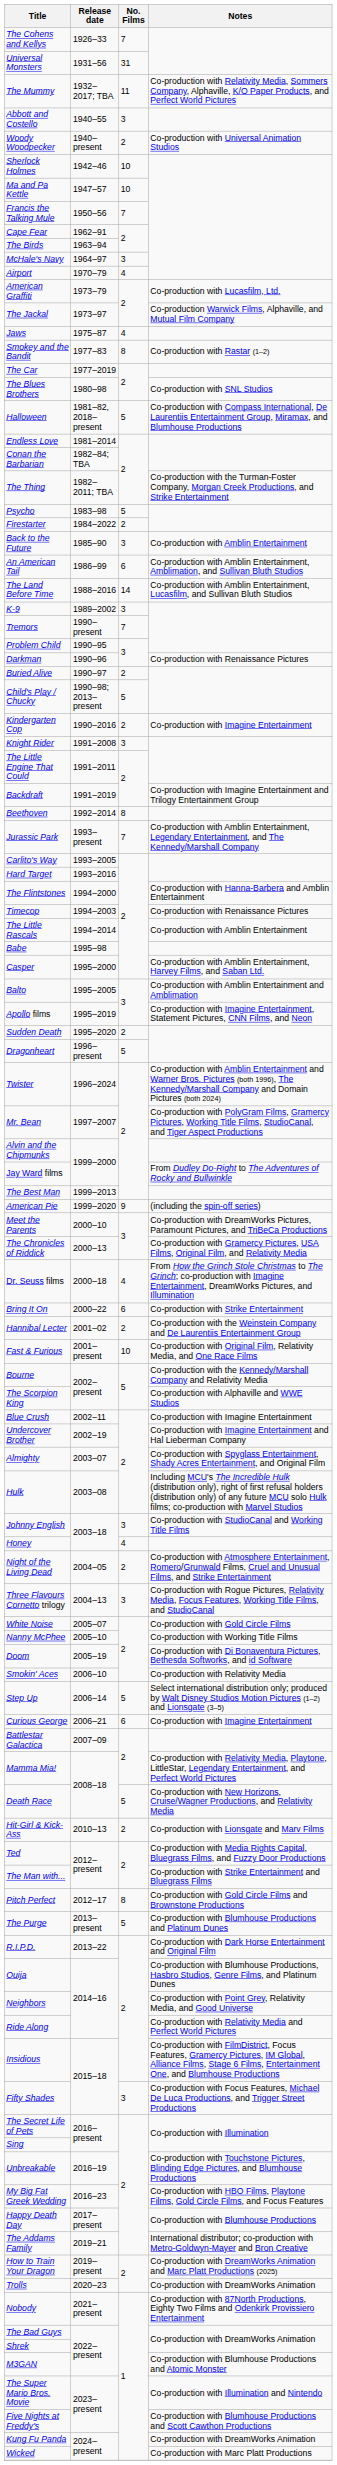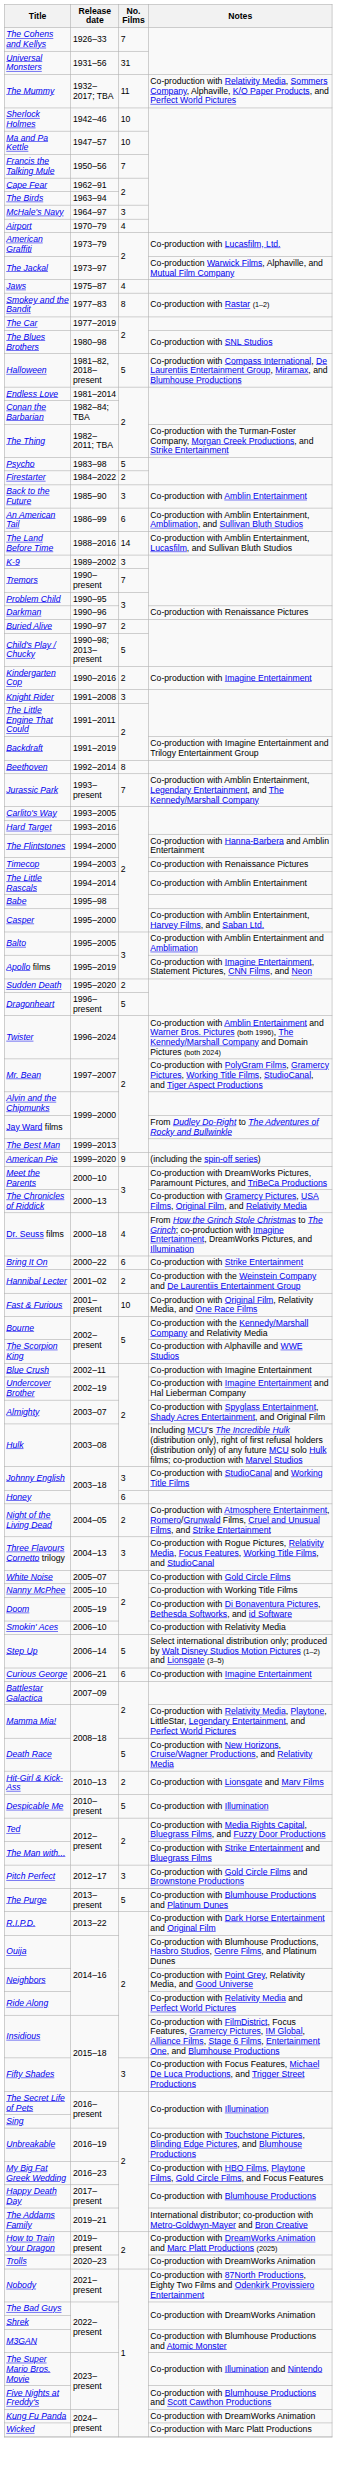- row: (27, 119)
- row: (31, 143)
(123, 1544) 4 -> (123, 1497) 6
+ row: (35, 1806)
(123, 1900) 8 -> (123, 1876) 3
